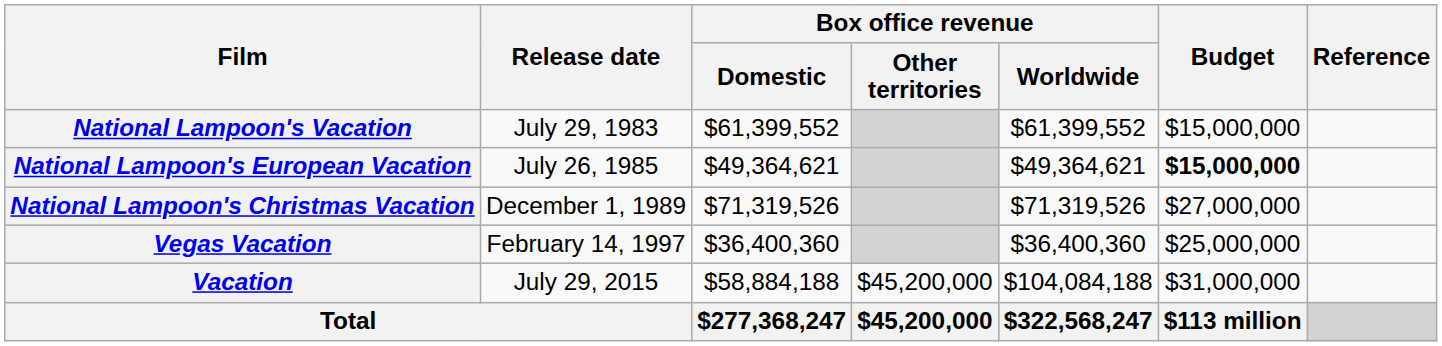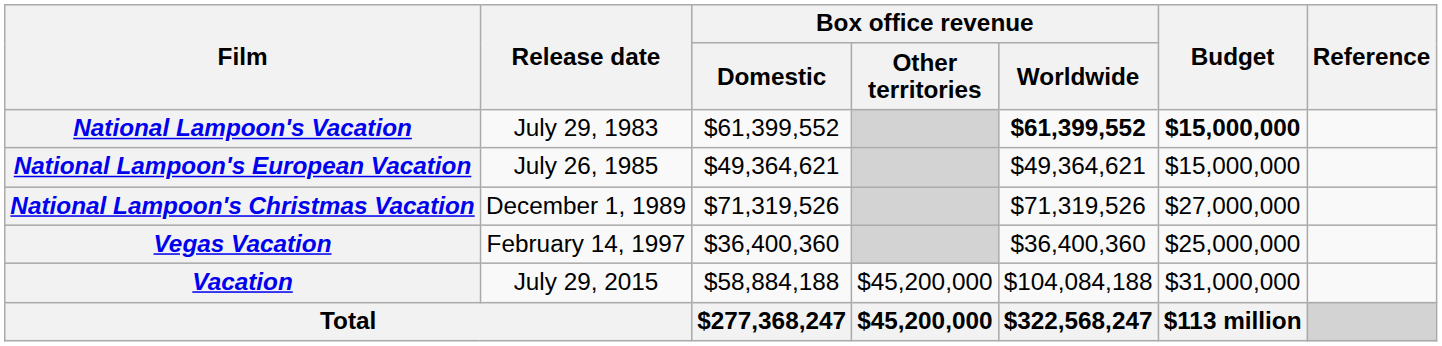(1078, 128) normal -> (1078, 128) bold
(1233, 128) normal -> (1233, 128) bold
(1233, 166) bold -> (1233, 166) normal
